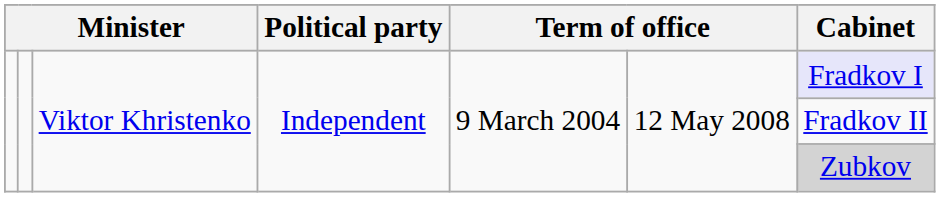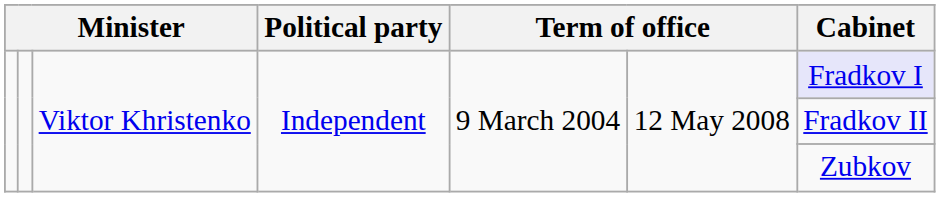(865, 167) lightgrey background -> (865, 167) no background
